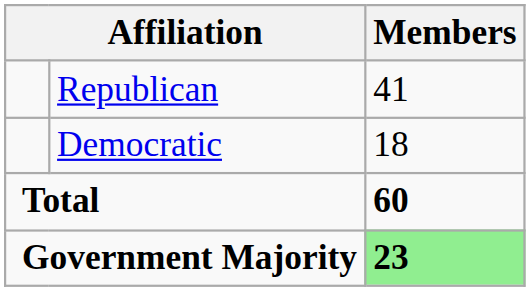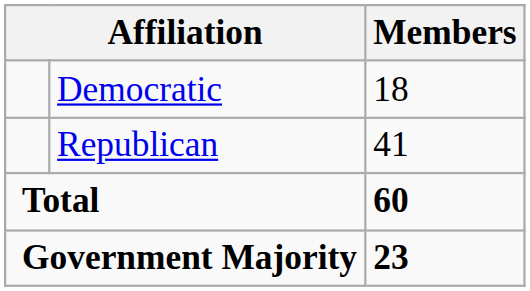rows swapped: (140, 144) <-> (138, 88)
(391, 256) lightgreen background -> (391, 256) no background
